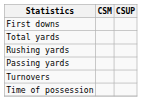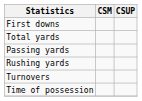rows swapped: (38, 50) <-> (38, 63)
